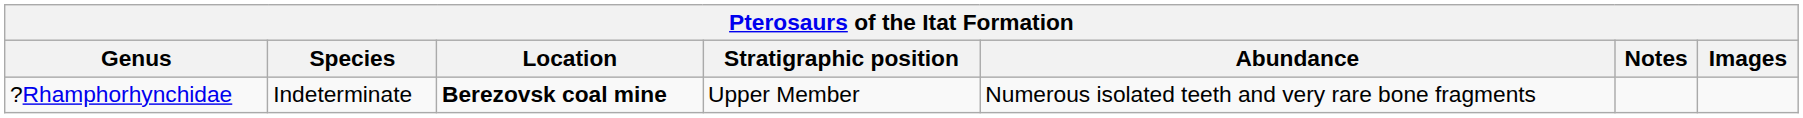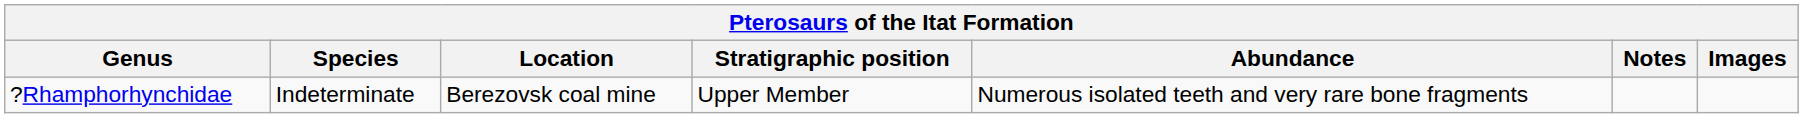(554, 94) bold -> (551, 94) normal
